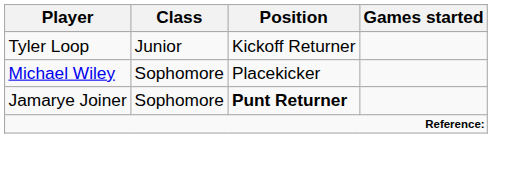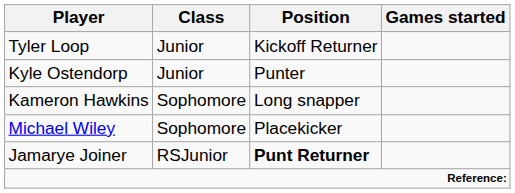+ row: (68, 73)
+ row: (79, 100)
(179, 100) Sophomore -> (192, 155) RSJunior
